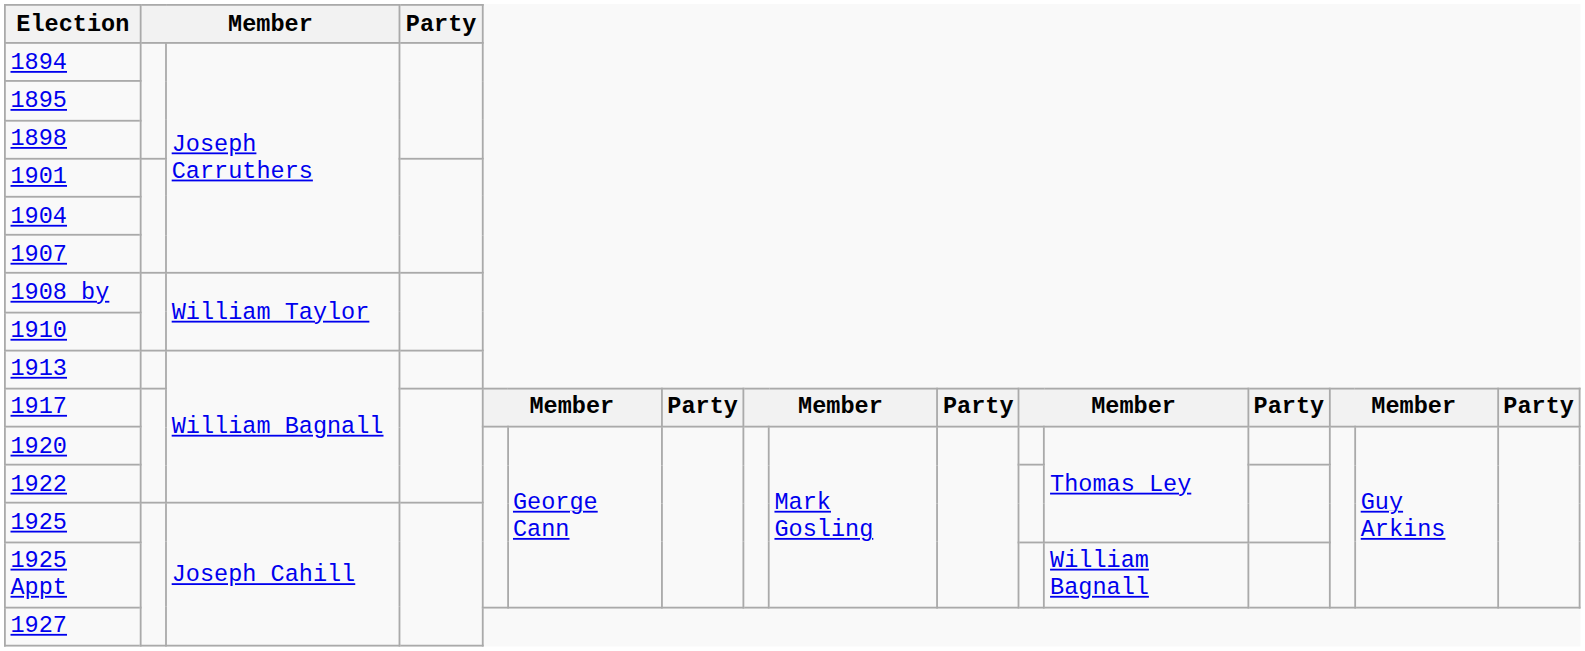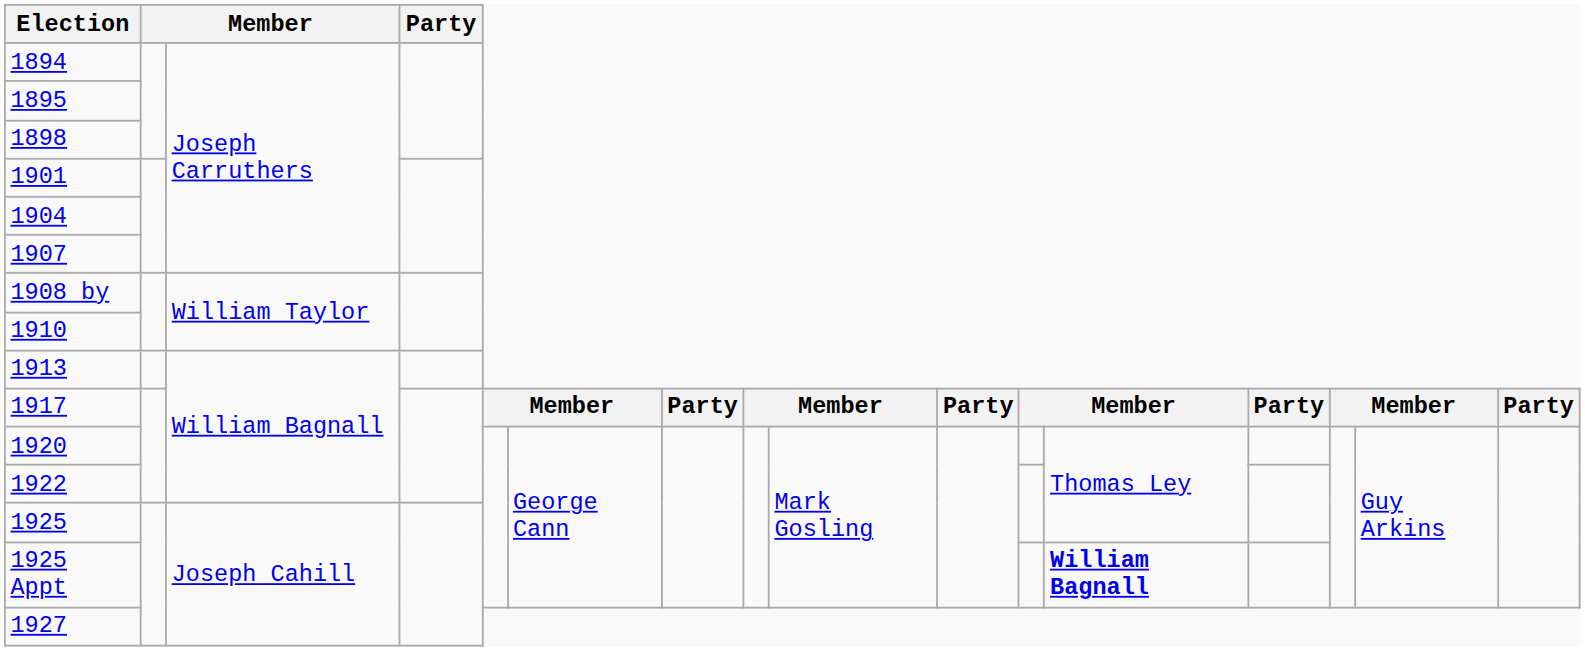(1099, 575) normal -> (1099, 575) bold
